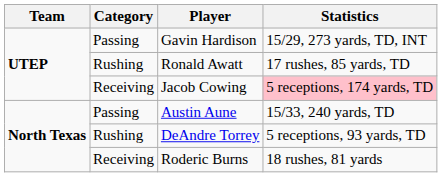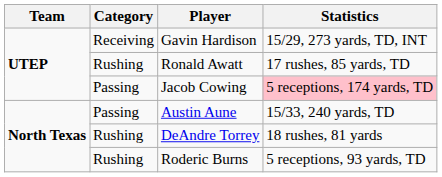(116, 40) Passing -> (123, 40) Receiving
(123, 88) Receiving -> (116, 88) Passing
(346, 135) 5 receptions, 93 yards, TD -> (324, 135) 18 rushes, 81 yards
(123, 159) Receiving -> (118, 159) Rushing
(324, 159) 18 rushes, 81 yards -> (346, 159) 5 receptions, 93 yards, TD
